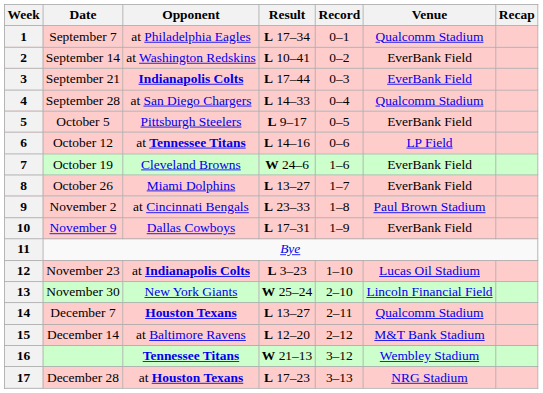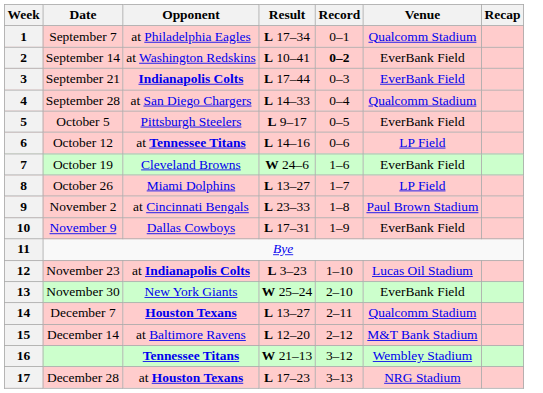(339, 57) normal -> (339, 57) bold
(429, 185) EverBank Field -> (422, 185) LP Field
(430, 292) Lincoln Financial Field -> (422, 292) EverBank Field
